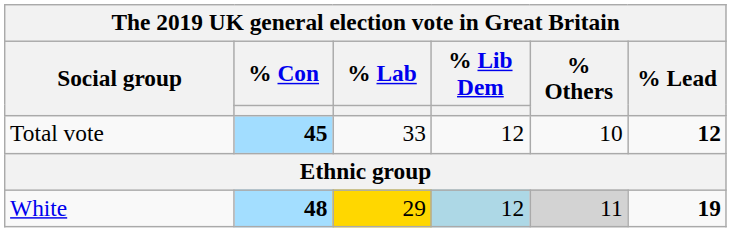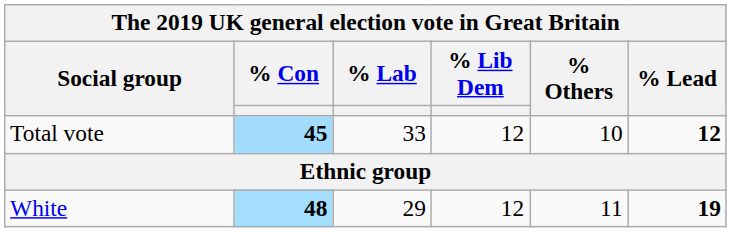(414, 208) gold background -> (414, 208) no background
(513, 208) lightblue background -> (513, 208) no background
(611, 208) lightgrey background -> (611, 208) no background
